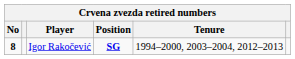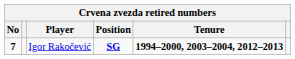(13, 46) 8 -> (13, 46) 7
(209, 46) normal -> (209, 46) bold
